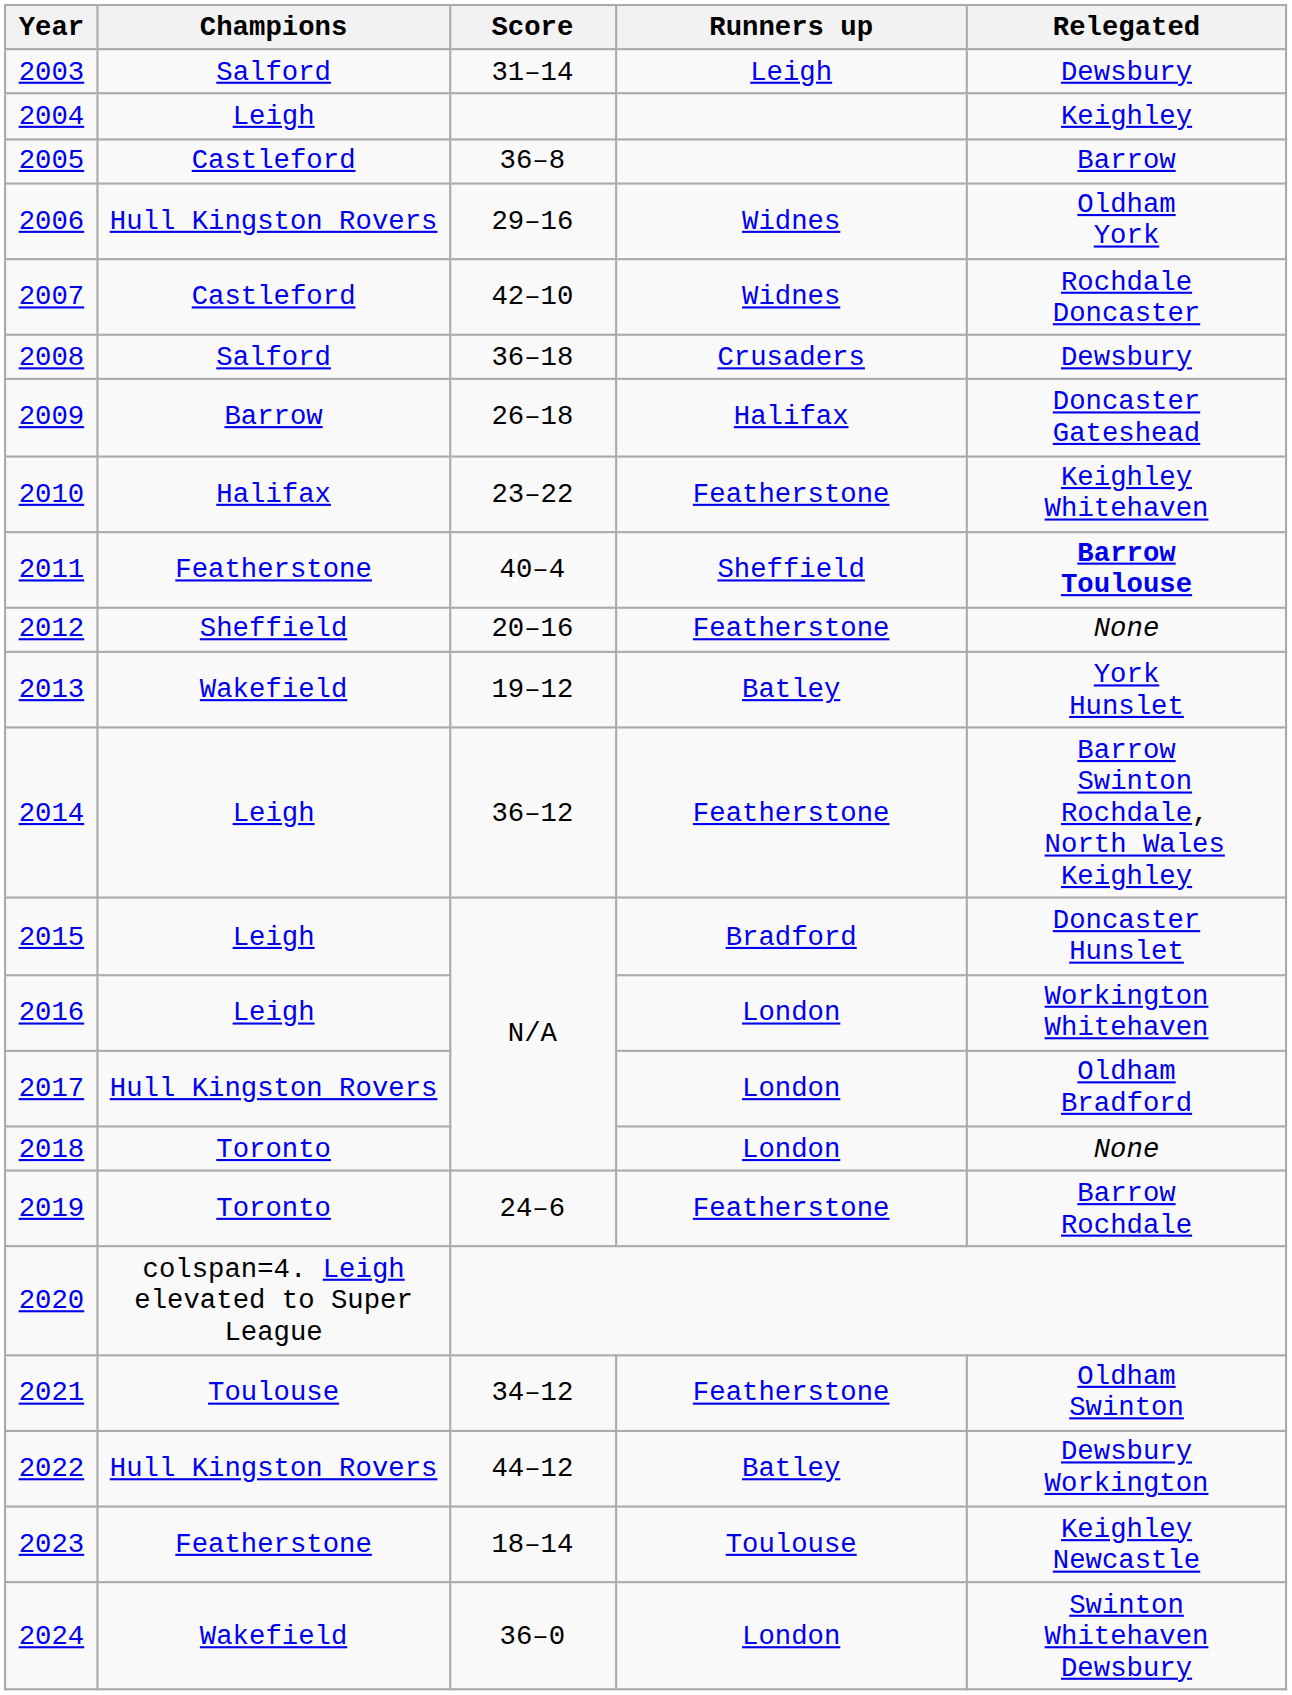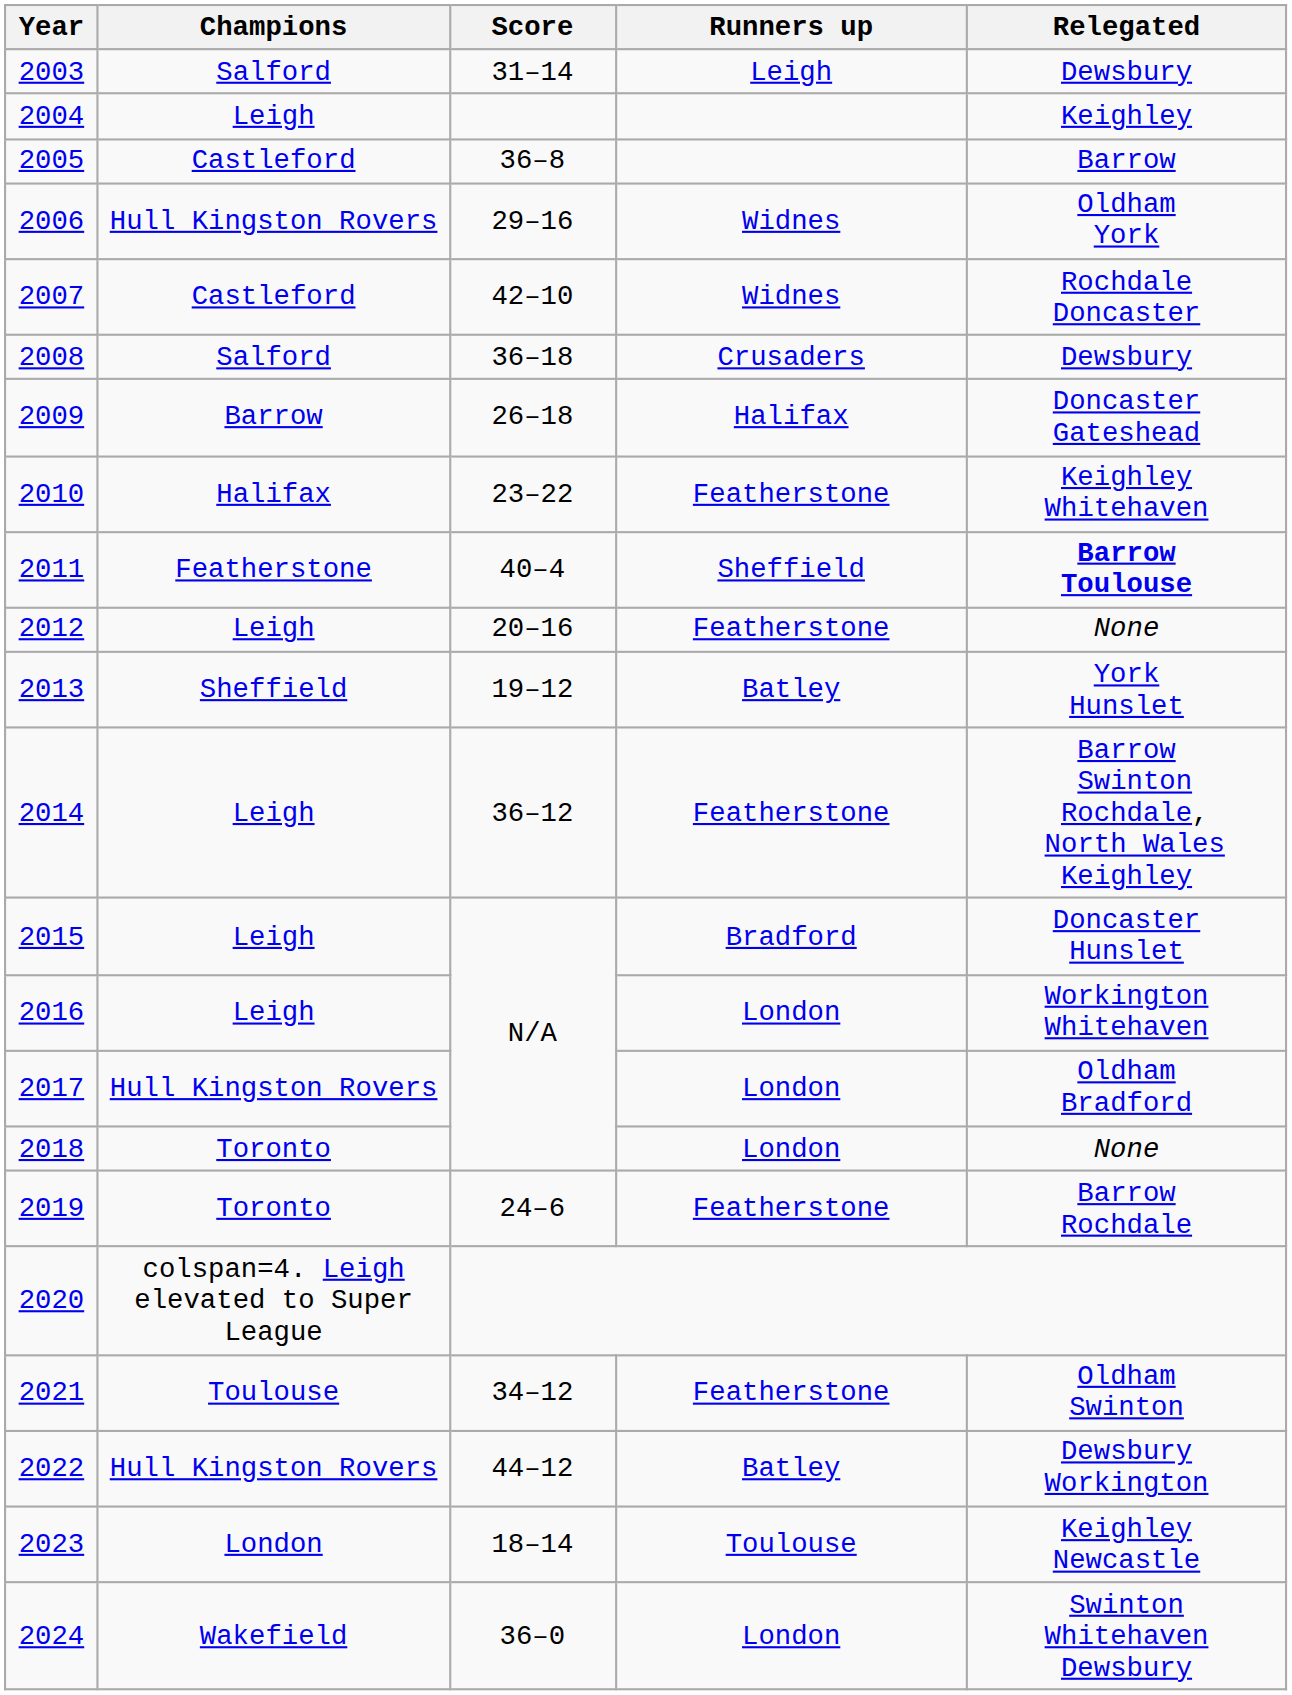(274, 630) Sheffield -> (274, 630) Leigh
(274, 690) Wakefield -> (274, 690) Sheffield
(274, 1544) Featherstone -> (274, 1544) London
